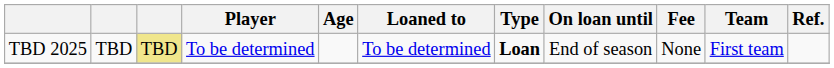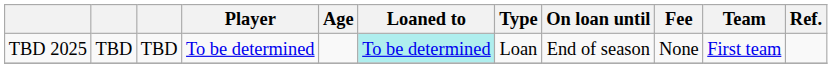(159, 48) khaki background -> (159, 48) no background
(426, 48) no background -> (426, 48) paleturquoise background
(520, 48) bold -> (518, 48) normal
